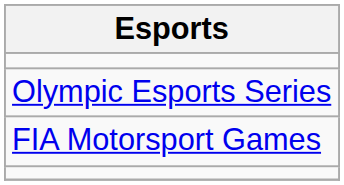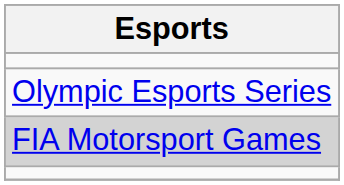(167, 140) no background -> (167, 140) lightgrey background
